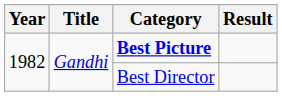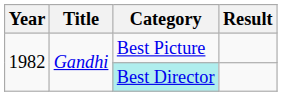(164, 47) bold -> (161, 47) normal
(166, 76) no background -> (166, 76) paleturquoise background
